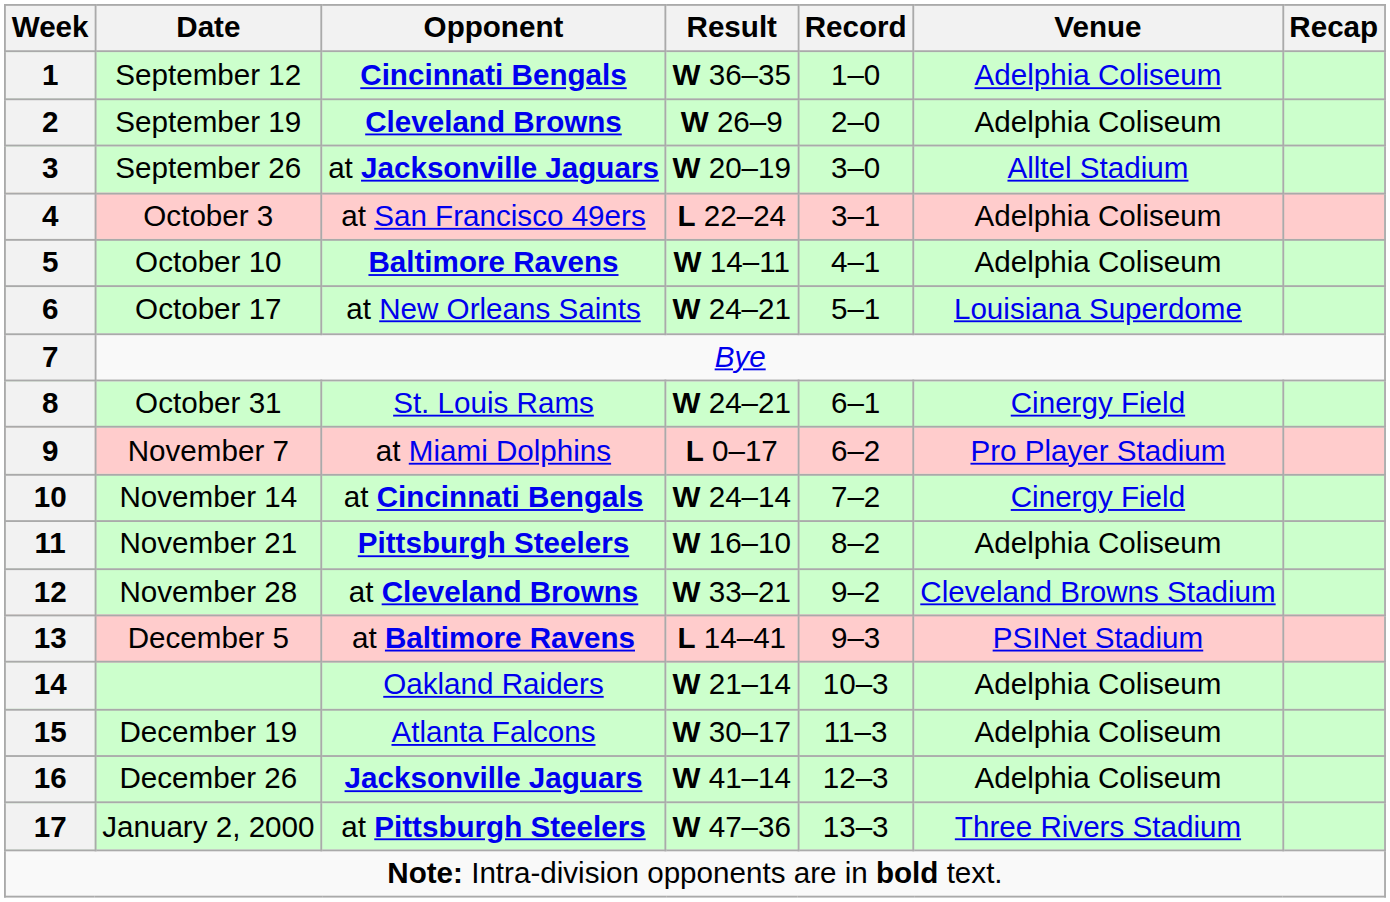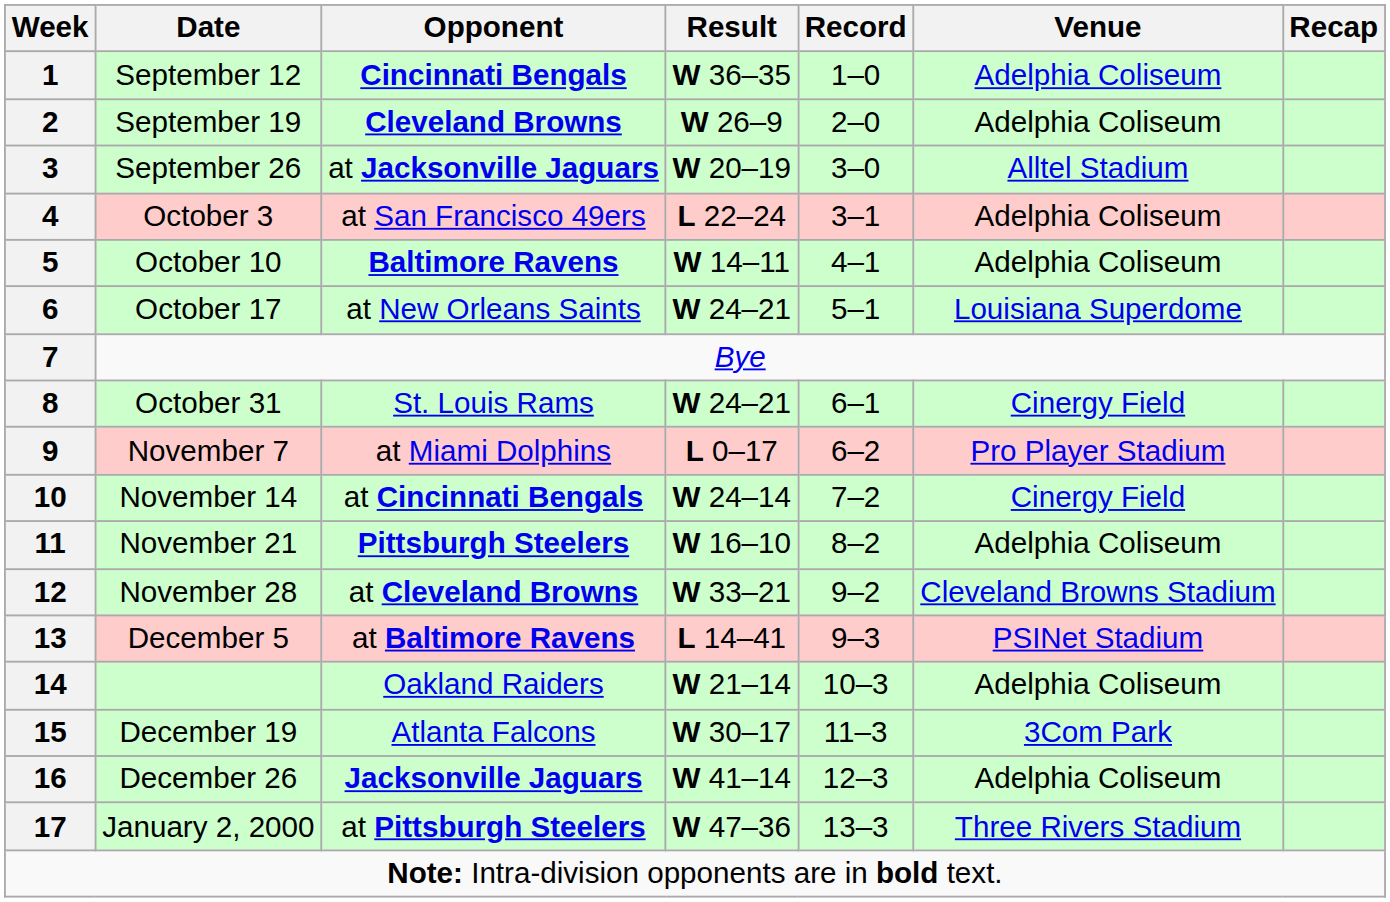(1098, 732) Adelphia Coliseum -> (1098, 732) 3Com Park
